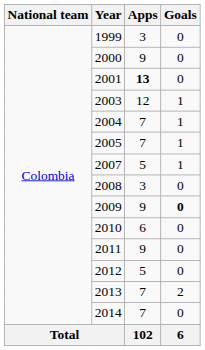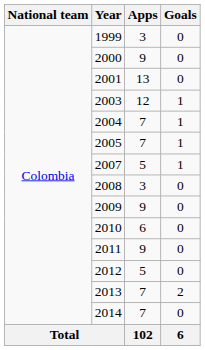(143, 79) bold -> (143, 79) normal
(180, 206) bold -> (180, 206) normal
